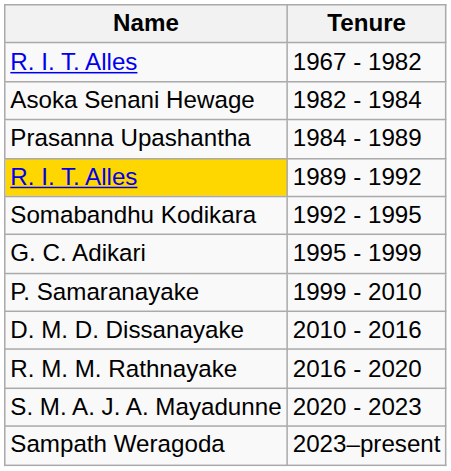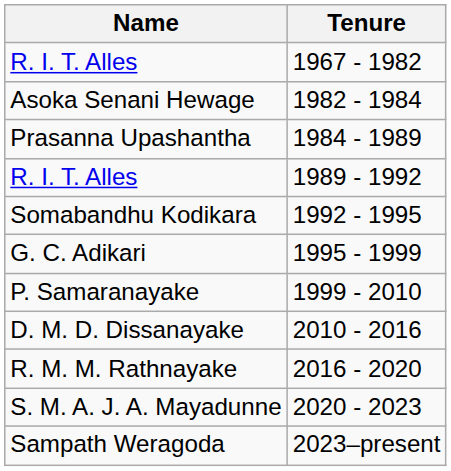(74, 176) gold background -> (74, 176) no background
